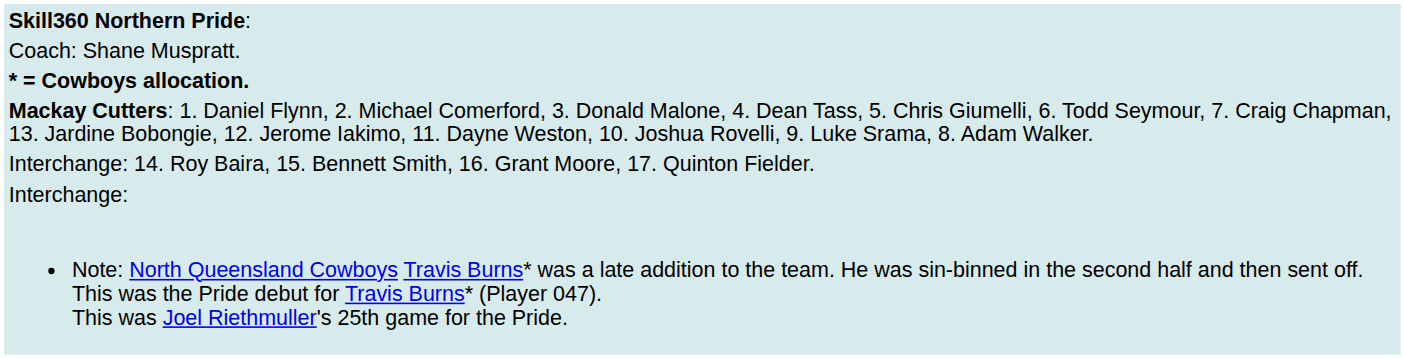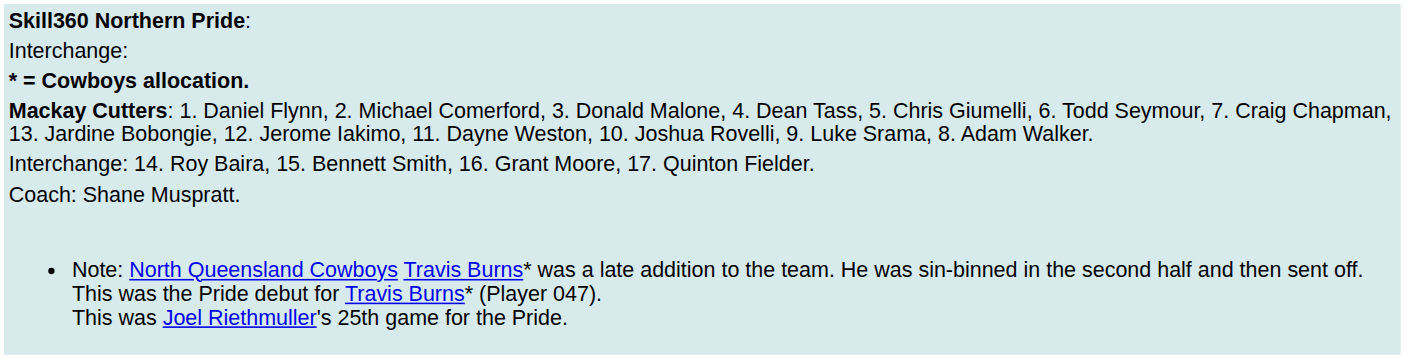(125, 51) Coach: Shane Muspratt. -> (68, 51) Interchange:
(68, 194) Interchange: -> (125, 194) Coach: Shane Muspratt.
